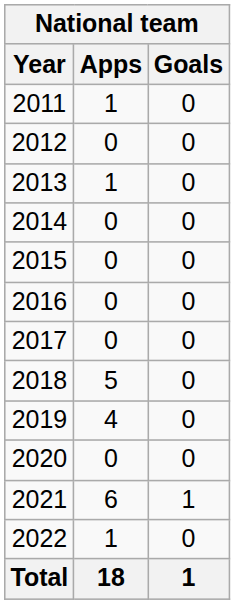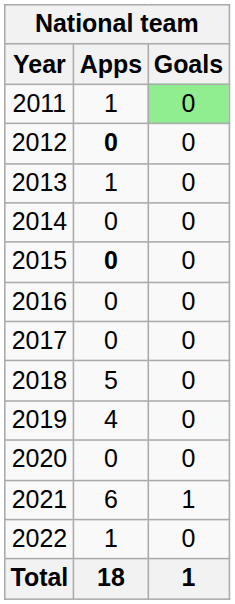(188, 103) no background -> (188, 103) lightgreen background
(111, 143) normal -> (111, 143) bold
(111, 261) normal -> (111, 261) bold
